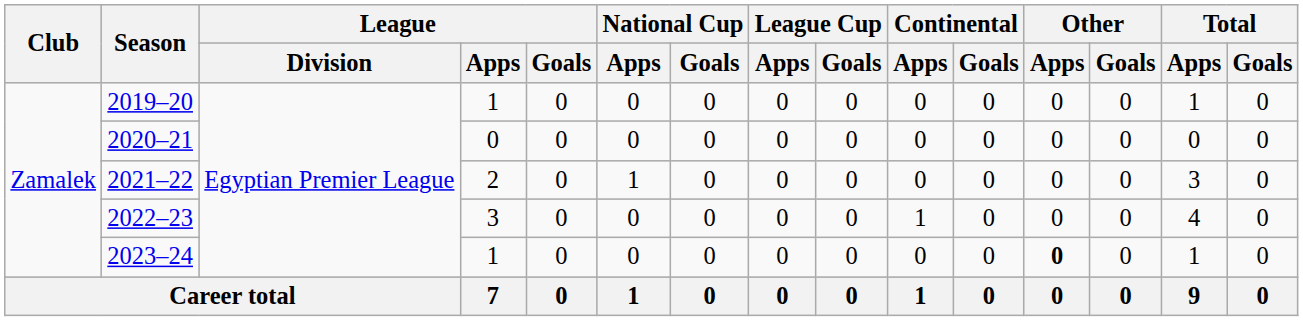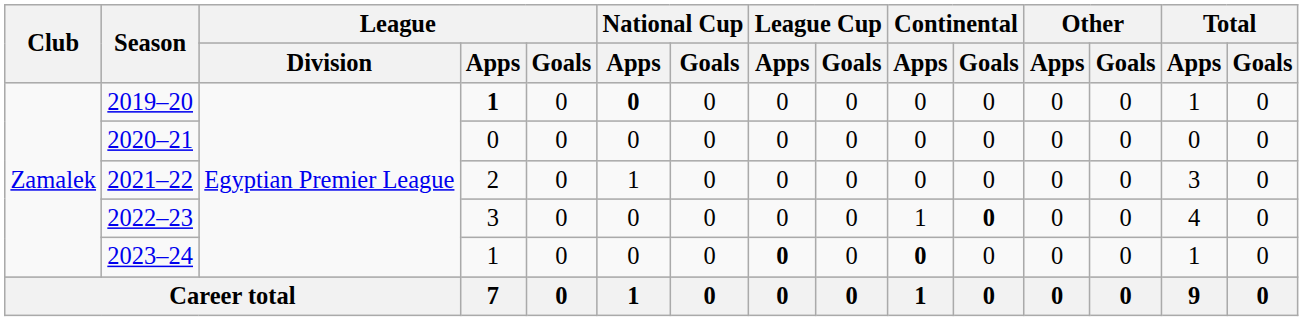(493, 101) normal -> (493, 101) bold
(633, 101) normal -> (633, 101) bold
(989, 218) normal -> (989, 218) bold
(782, 256) normal -> (782, 256) bold
(920, 256) normal -> (920, 256) bold
(1057, 256) bold -> (1057, 256) normal
